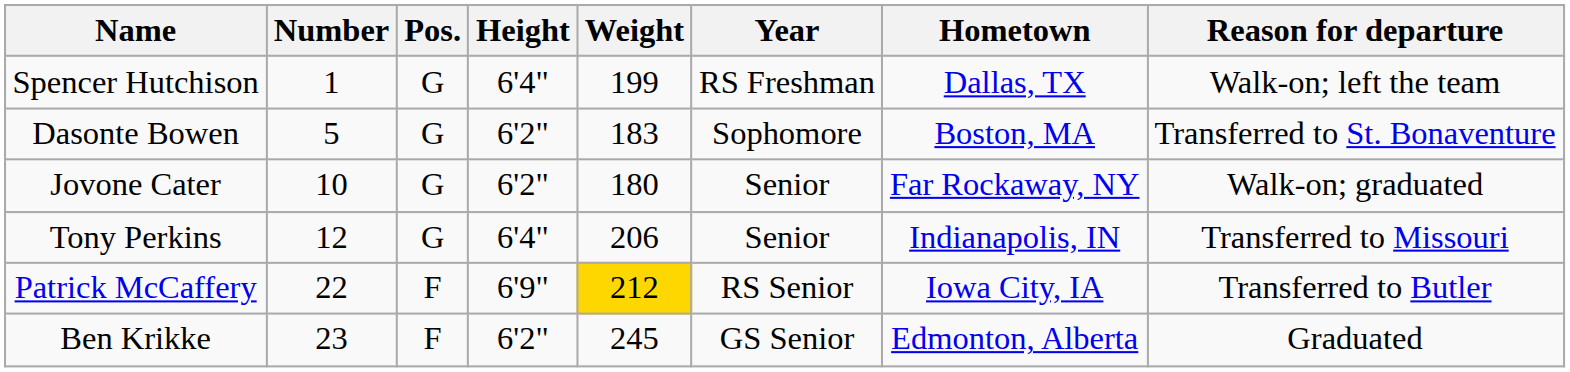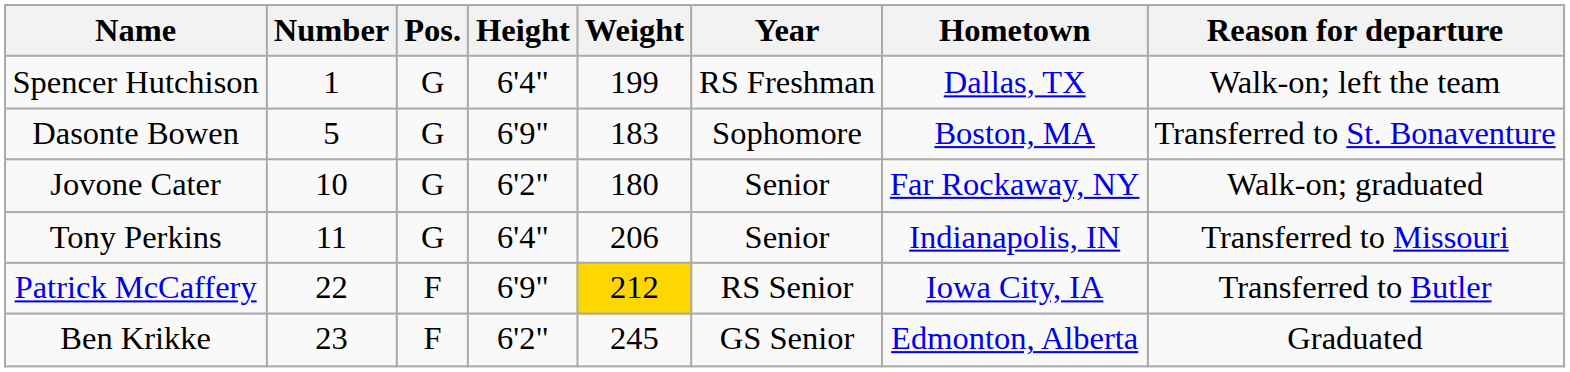(523, 133) 6'2" -> (523, 133) 6'9"
(331, 236) 12 -> (331, 236) 11
